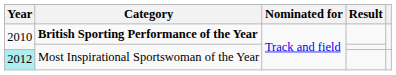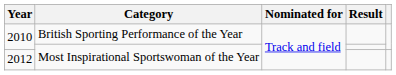(148, 34) bold -> (140, 34) normal
(20, 59) paleturquoise background -> (20, 59) no background
